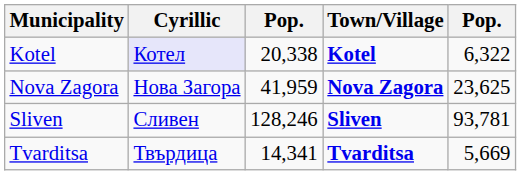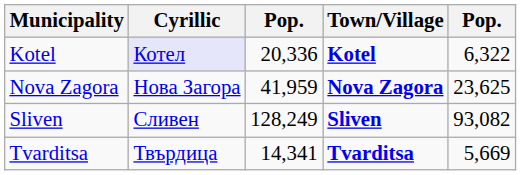(289, 53) 20,338 -> (289, 53) 20,336
(284, 119) 128,246 -> (284, 119) 128,249
(482, 119) 93,781 -> (482, 119) 93,082
